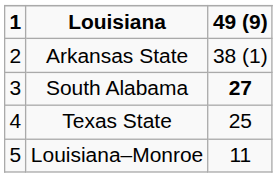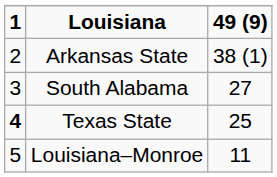(240, 88) bold -> (240, 88) normal
(15, 121) normal -> (15, 121) bold
